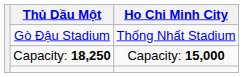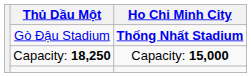(176, 35) normal -> (180, 35) bold
